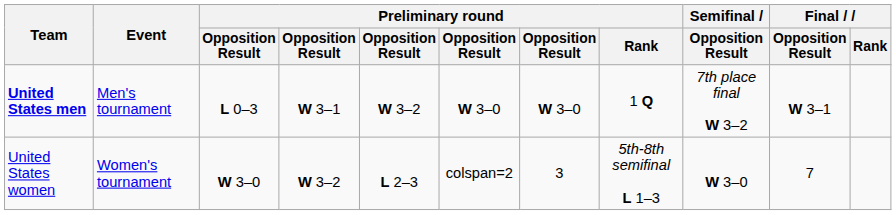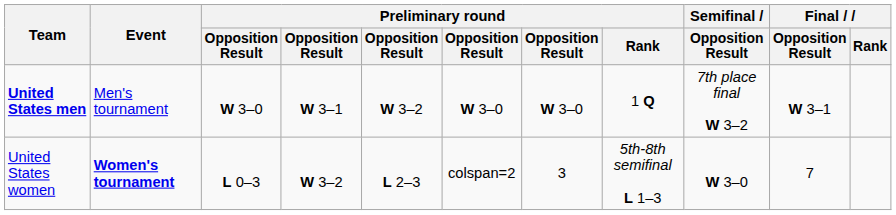(239, 110) L 0–3 -> (241, 110) W 3–0
(134, 174) normal -> (134, 174) bold
(239, 182) W 3–0 -> (241, 182) L 0–3
